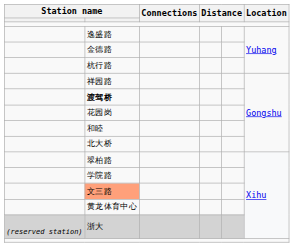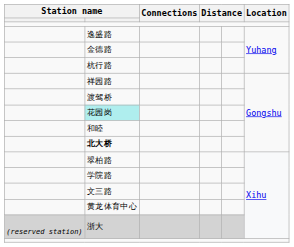(99, 97) bold -> (99, 97) normal
(99, 112) no background -> (99, 112) paleturquoise background
(99, 144) normal -> (99, 144) bold
(99, 191) lightsalmon background -> (99, 191) no background
